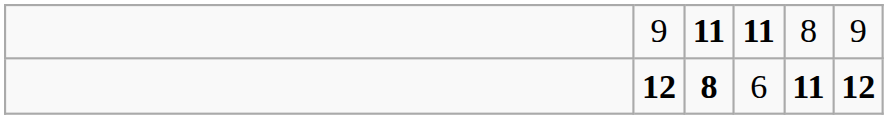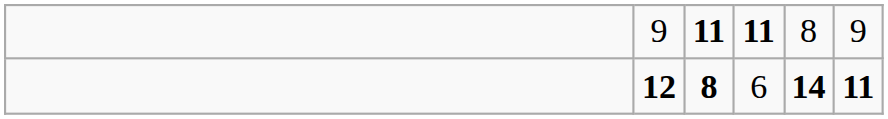(808, 85) 11 -> (808, 85) 14
(858, 85) 12 -> (858, 85) 11
